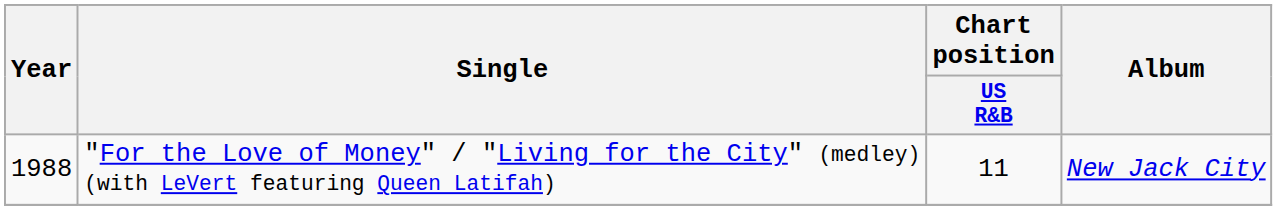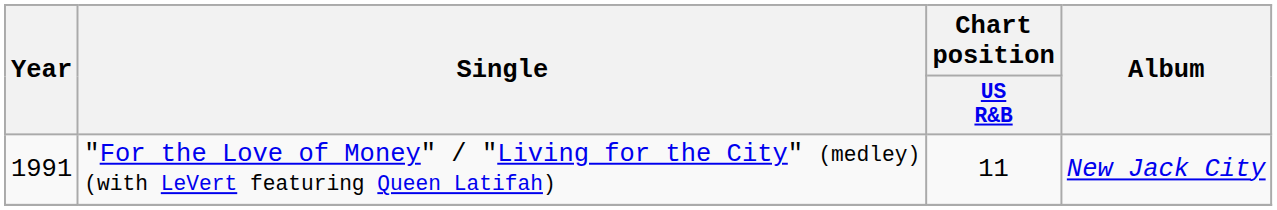(42, 169) 1988 -> (42, 169) 1991
